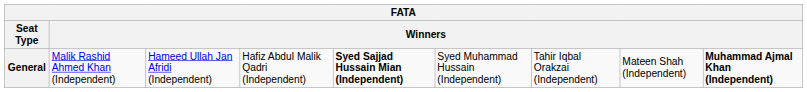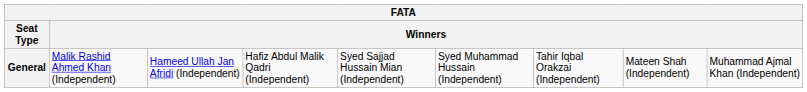(369, 68) bold -> (372, 68) normal
(749, 68) bold -> (755, 68) normal
